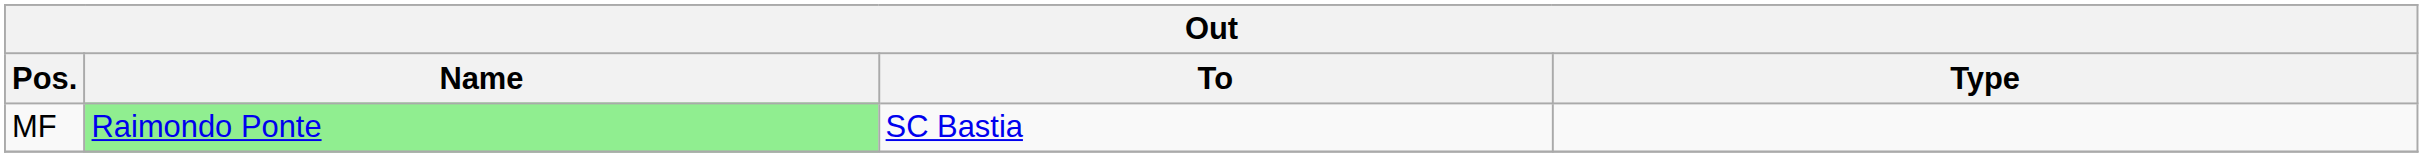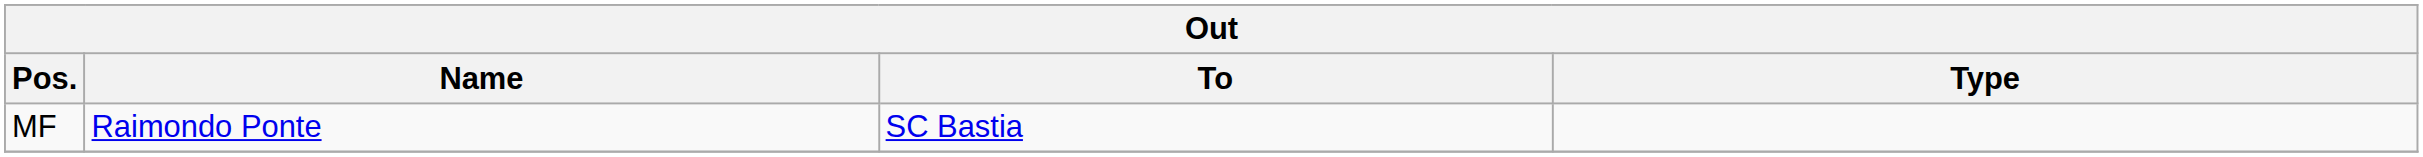(207, 126) lightgreen background -> (207, 126) no background
